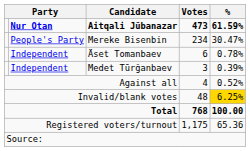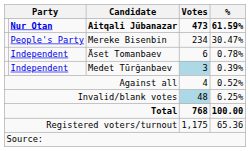(205, 68) no background -> (205, 68) lightblue background
(202, 97) no background -> (202, 97) lightblue background
(230, 97) gold background -> (230, 97) no background
